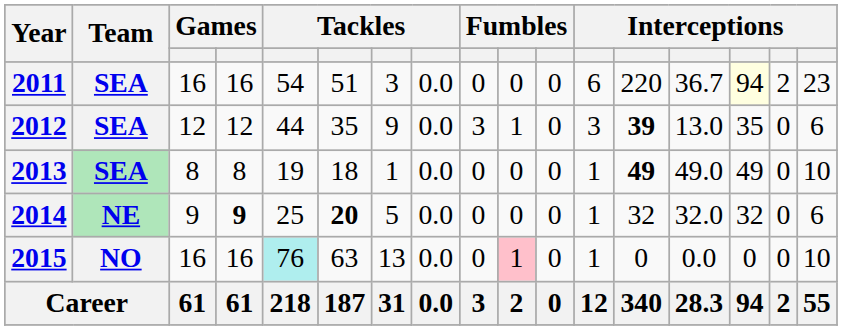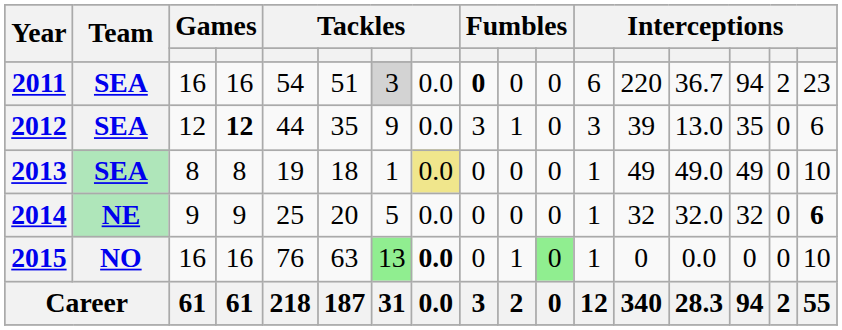(392, 83) no background -> (392, 83) lightgrey background
(478, 83) normal -> (478, 83) bold
(750, 83) lightyellow background -> (750, 83) no background
(239, 127) normal -> (239, 127) bold
(641, 127) bold -> (641, 127) normal
(436, 170) no background -> (436, 170) khaki background
(641, 170) bold -> (641, 170) normal
(239, 214) bold -> (239, 214) normal
(344, 214) bold -> (344, 214) normal
(817, 214) normal -> (817, 214) bold
(290, 258) paleturquoise background -> (290, 258) no background
(392, 258) no background -> (392, 258) lightgreen background
(436, 258) normal -> (436, 258) bold
(517, 258) pink background -> (517, 258) no background
(555, 258) no background -> (555, 258) lightgreen background
